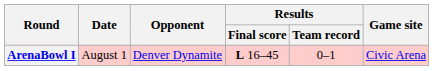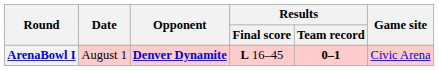(177, 54) normal -> (180, 54) bold
(326, 54) normal -> (331, 54) bold
